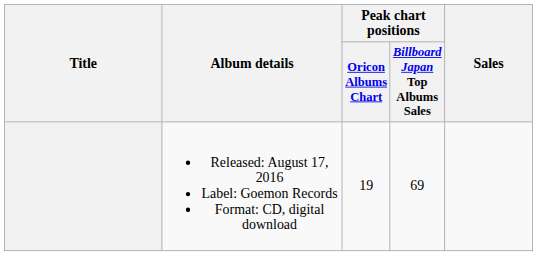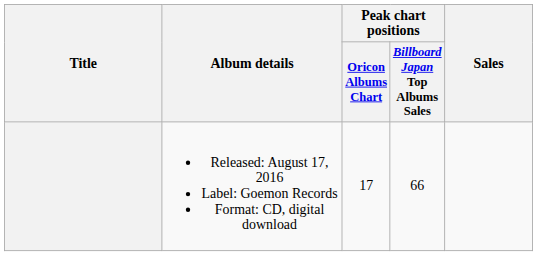(366, 186) 19 -> (366, 186) 17
(417, 186) 69 -> (417, 186) 66
